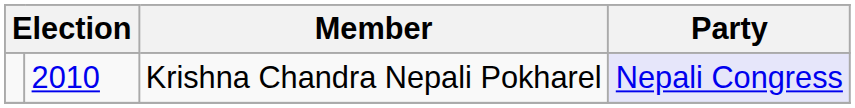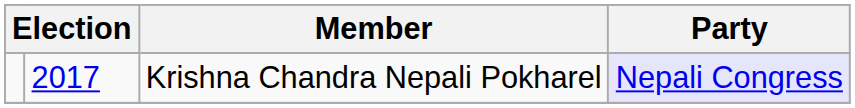(66, 77) 2010 -> (66, 77) 2017
